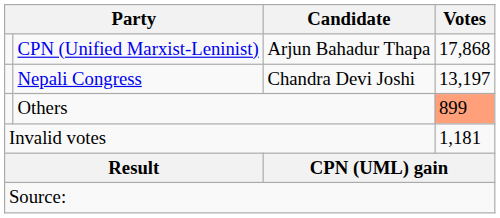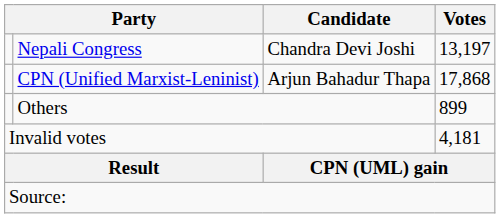rows swapped: (138, 49) <-> (80, 78)
(453, 108) lightsalmon background -> (453, 108) no background
(460, 138) 1,181 -> (460, 138) 4,181
